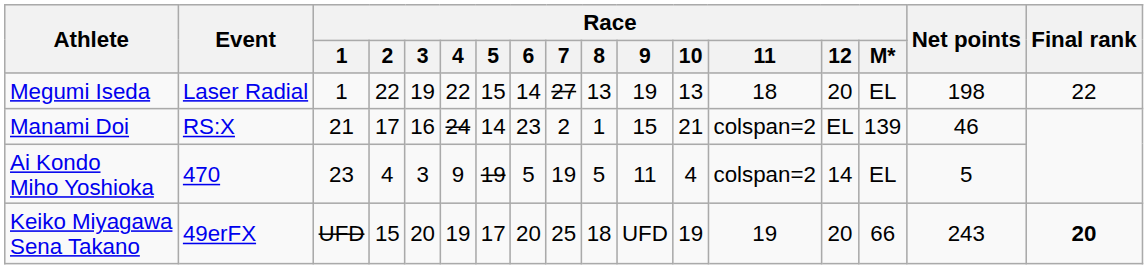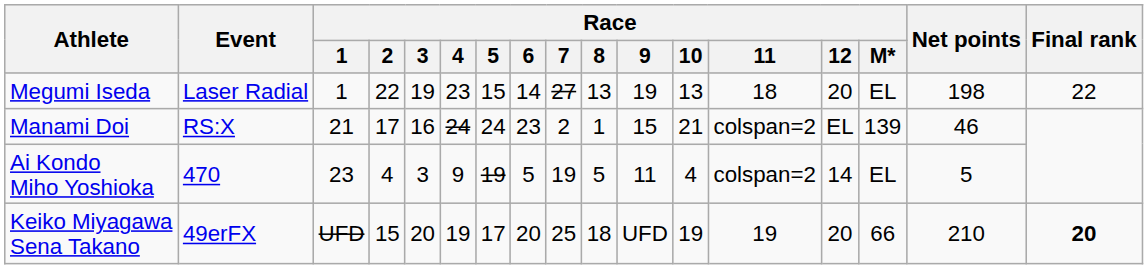(458, 91) 22 -> (458, 91) 23
(493, 127) 14 -> (493, 127) 24
(966, 234) 243 -> (966, 234) 210
